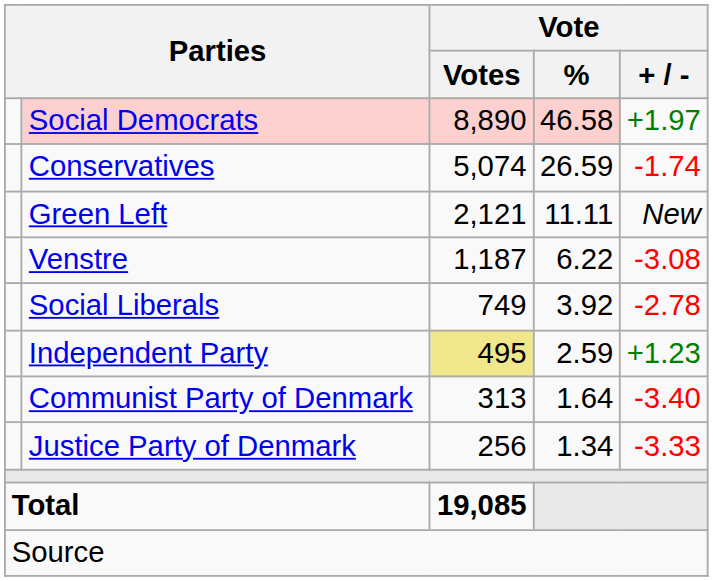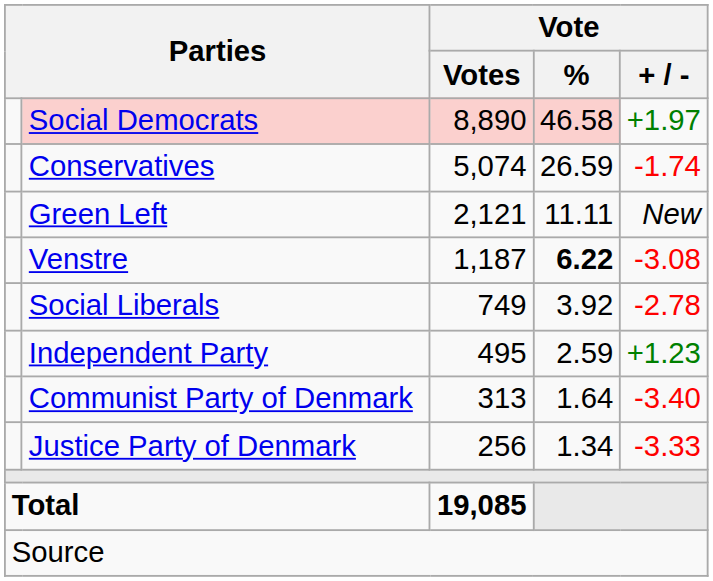(585, 259) normal -> (585, 259) bold
(502, 352) khaki background -> (502, 352) no background
